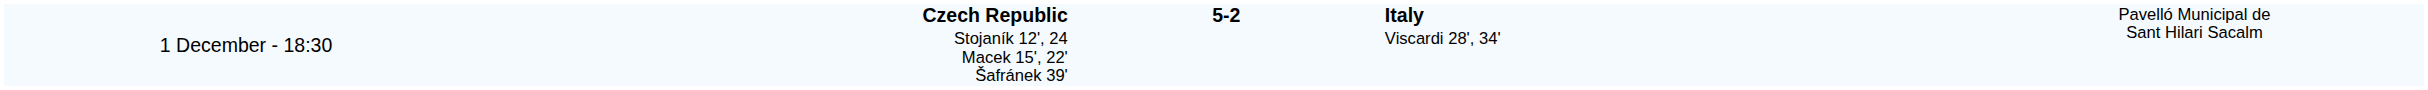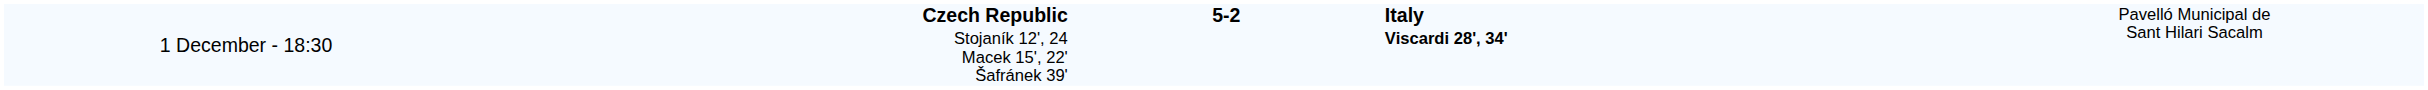(1443, 39) normal -> (1446, 39) bold
